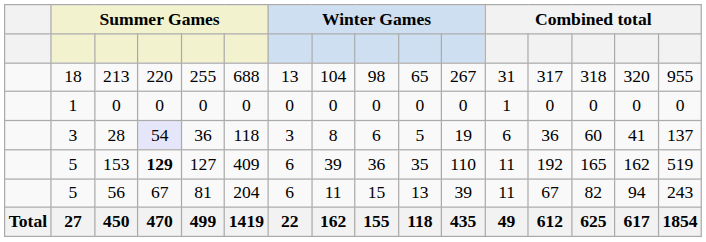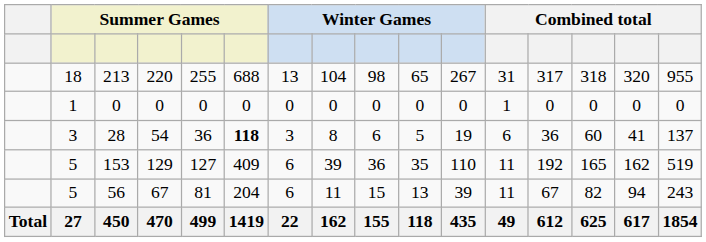(160, 134) lavender background -> (160, 134) no background
(246, 134) normal -> (246, 134) bold
(160, 163) bold -> (160, 163) normal
